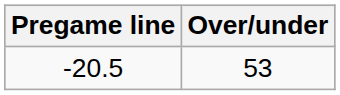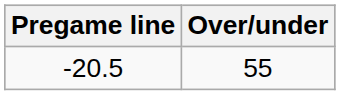(258, 67) 53 -> (258, 67) 55
